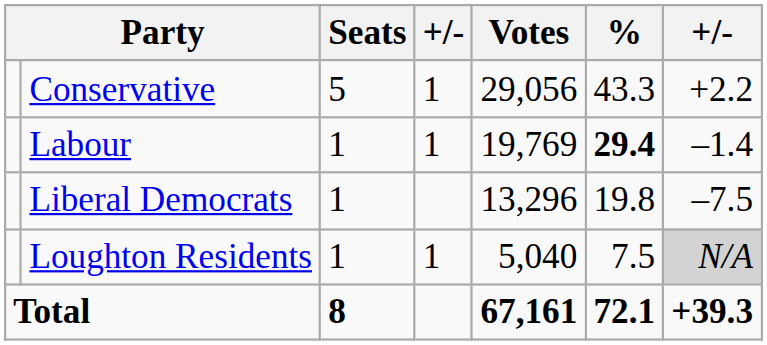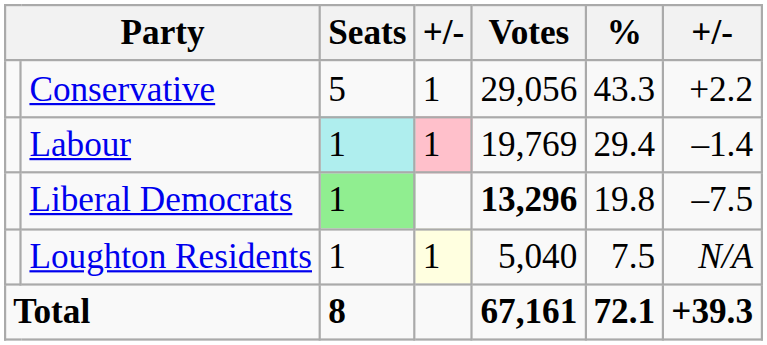(337, 144) no background -> (337, 144) paleturquoise background
(431, 144) no background -> (431, 144) pink background
(624, 144) bold -> (624, 144) normal
(337, 199) no background -> (337, 199) lightgreen background
(529, 199) normal -> (529, 199) bold
(431, 255) no background -> (431, 255) lightyellow background
(726, 255) lightgrey background -> (726, 255) no background
